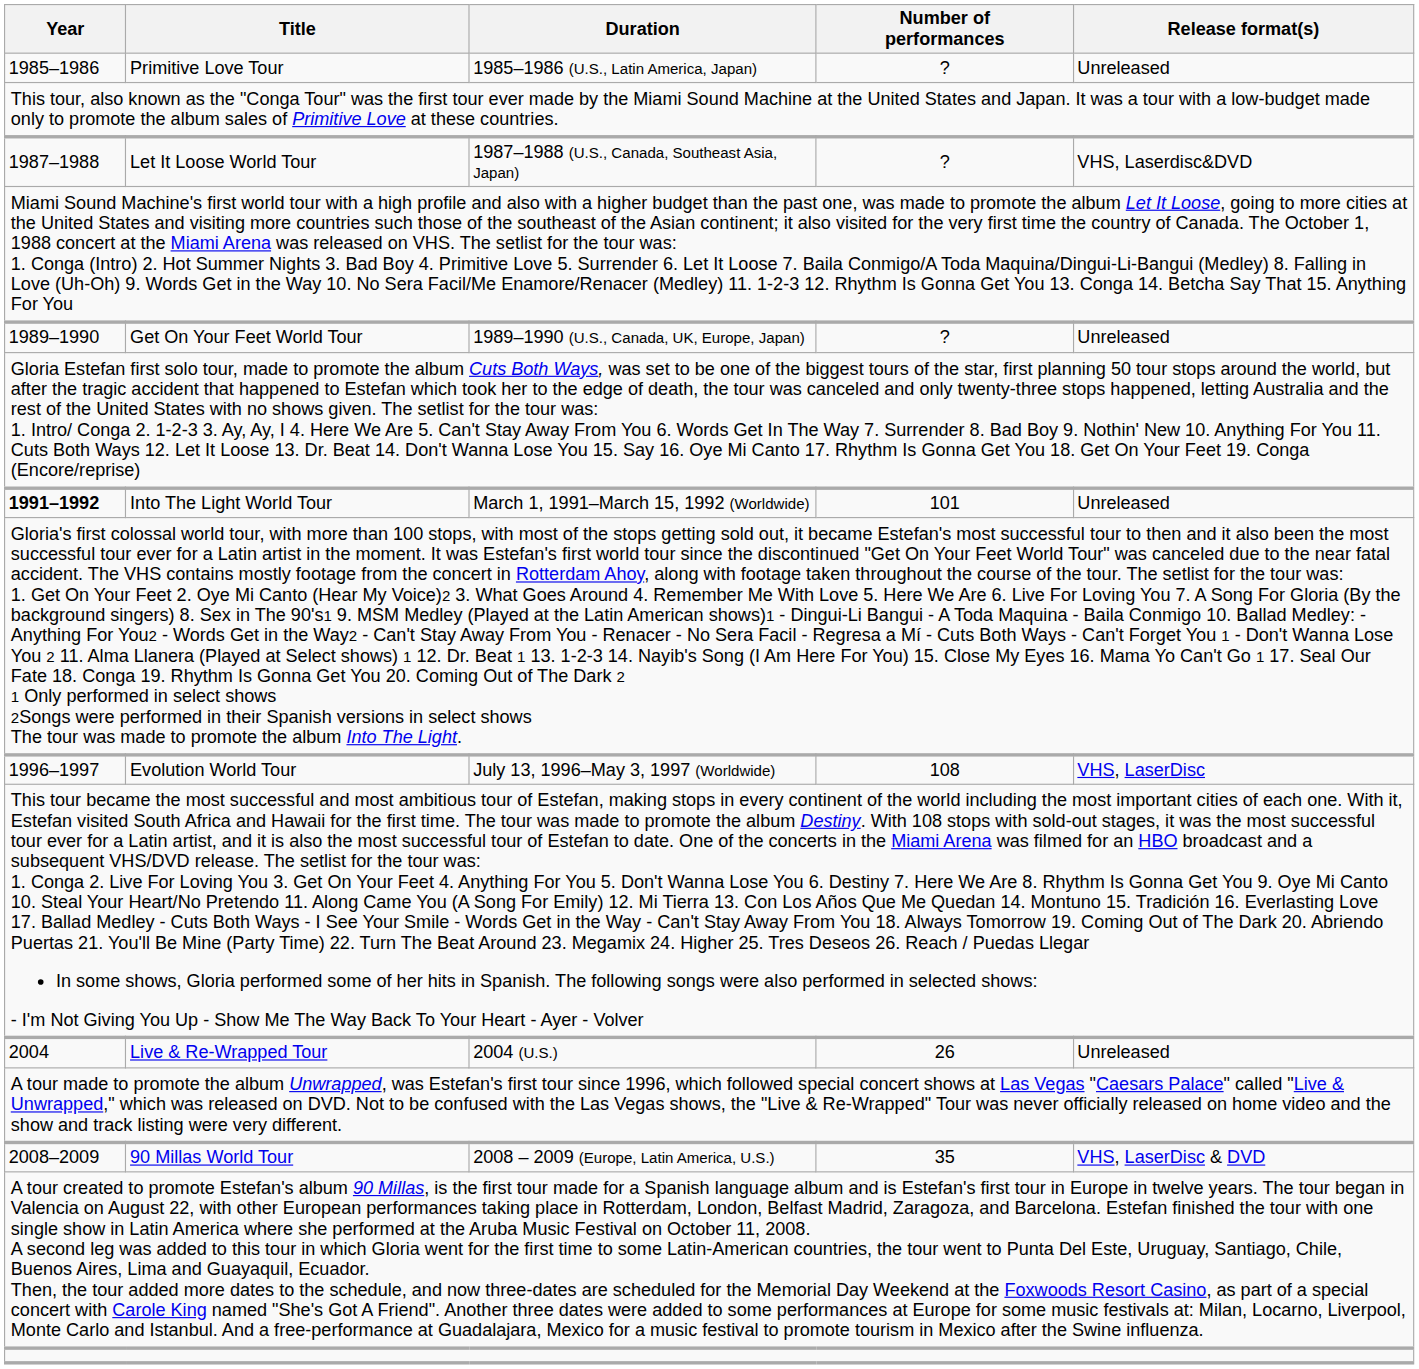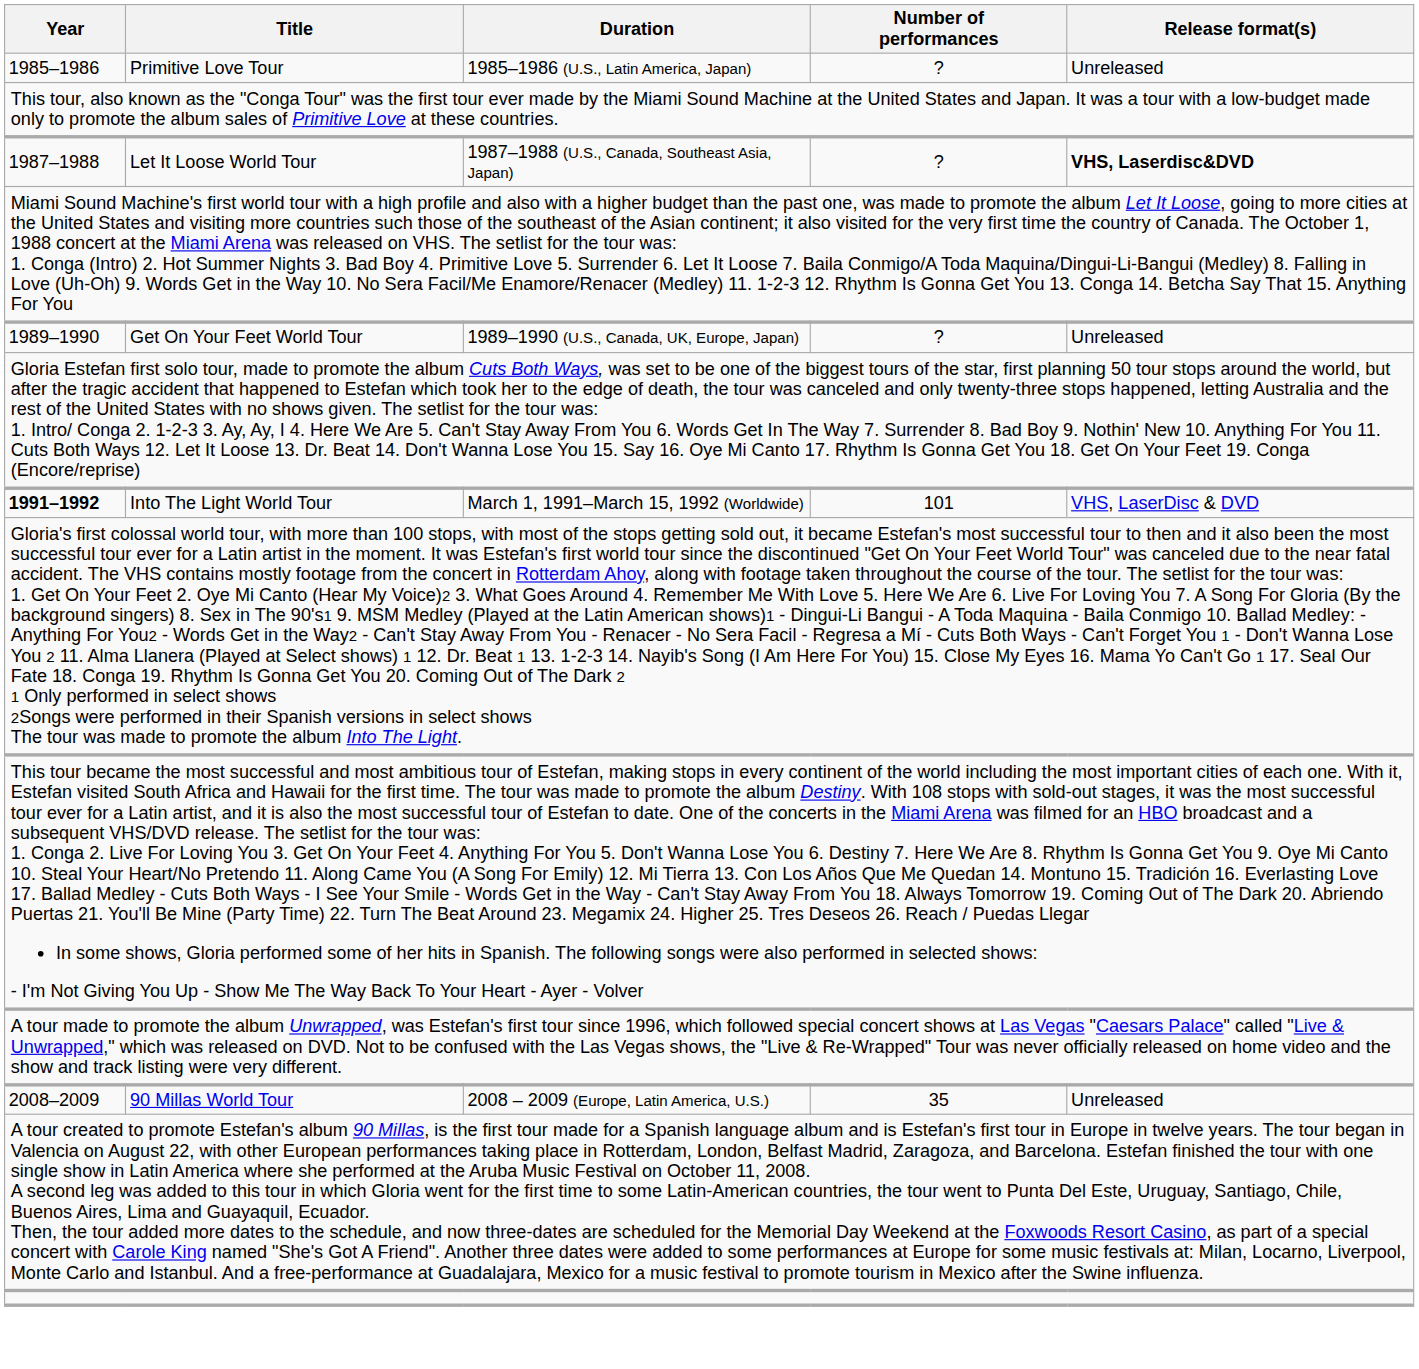(1165, 162) normal -> (1163, 162) bold
(1124, 503) Unreleased -> (1165, 503) VHS, LaserDisc & DVD
- row: (213, 770)
- row: (229, 1053)
(1171, 1157) VHS, LaserDisc & DVD -> (1117, 1100) Unreleased
